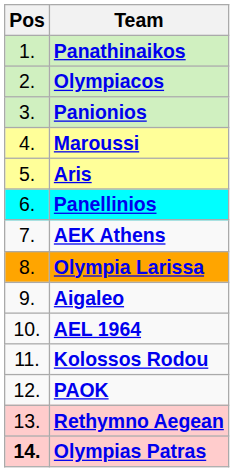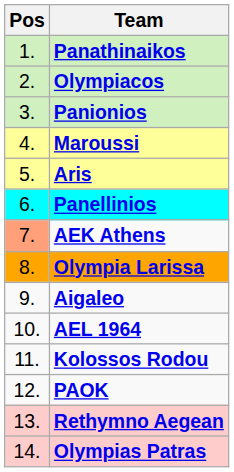(27, 236) no background -> (27, 236) lightsalmon background
(27, 451) bold -> (27, 451) normal
